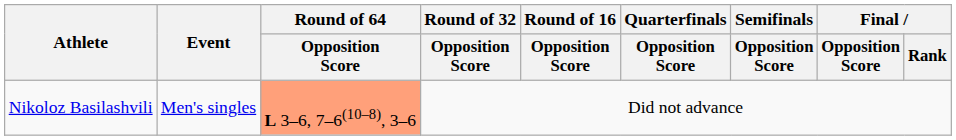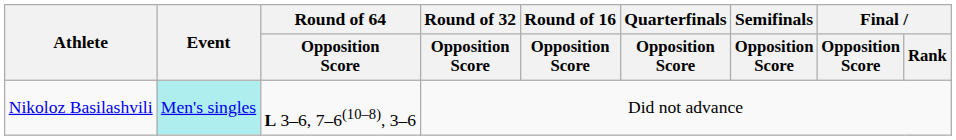(209, 107) no background -> (209, 107) paleturquoise background
(340, 118) lightsalmon background -> (340, 118) no background
